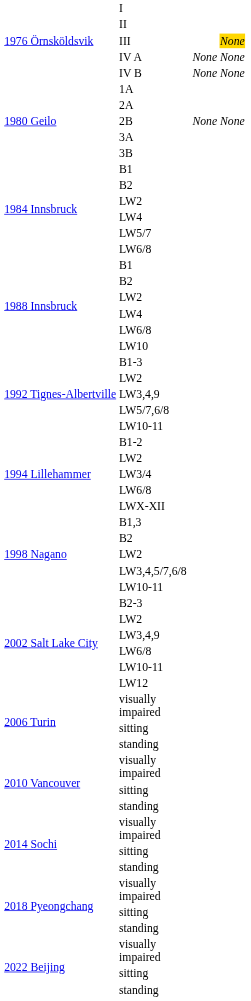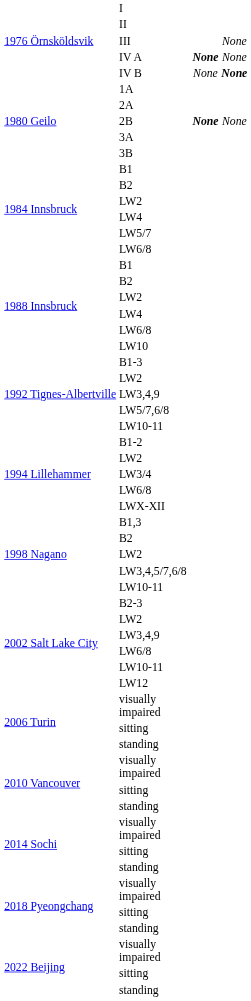(232, 41) gold background -> (234, 41) no background
(205, 57) normal -> (205, 57) bold
(232, 73) normal -> (234, 73) bold
(205, 121) normal -> (205, 121) bold
